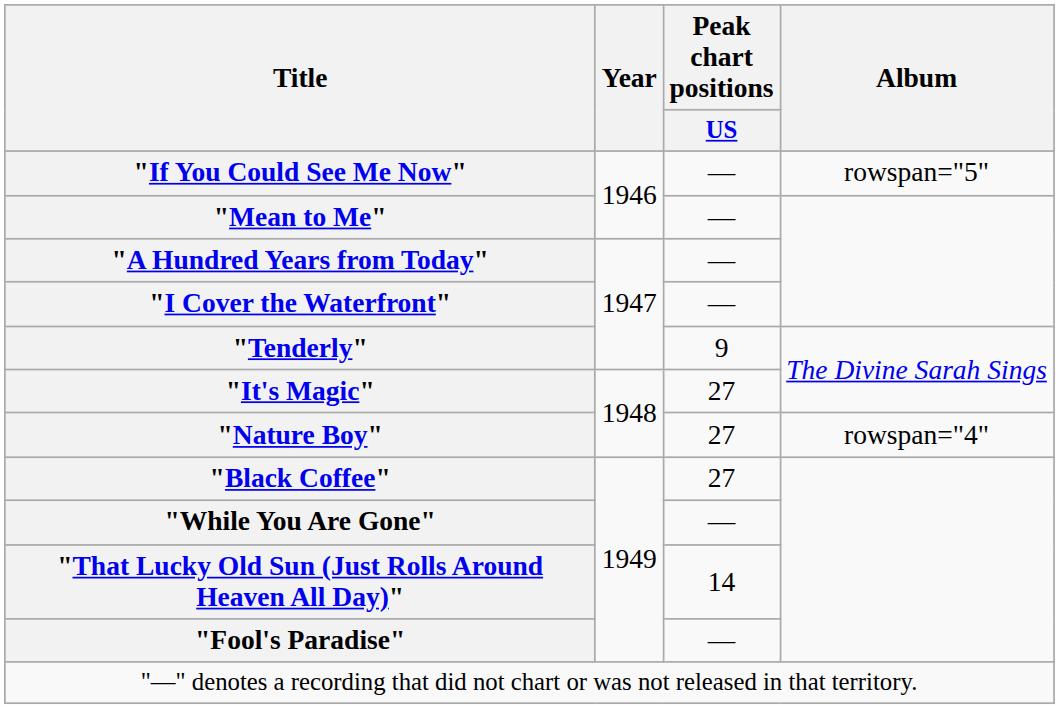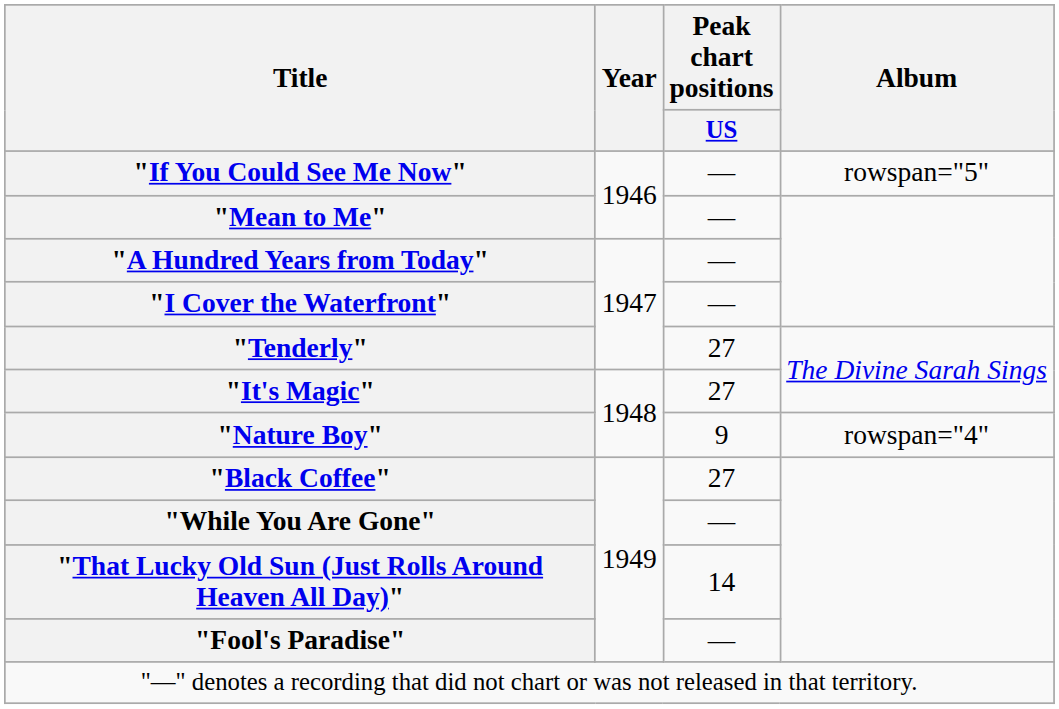(722, 347) 9 -> (722, 347) 27
(722, 434) 27 -> (722, 434) 9
